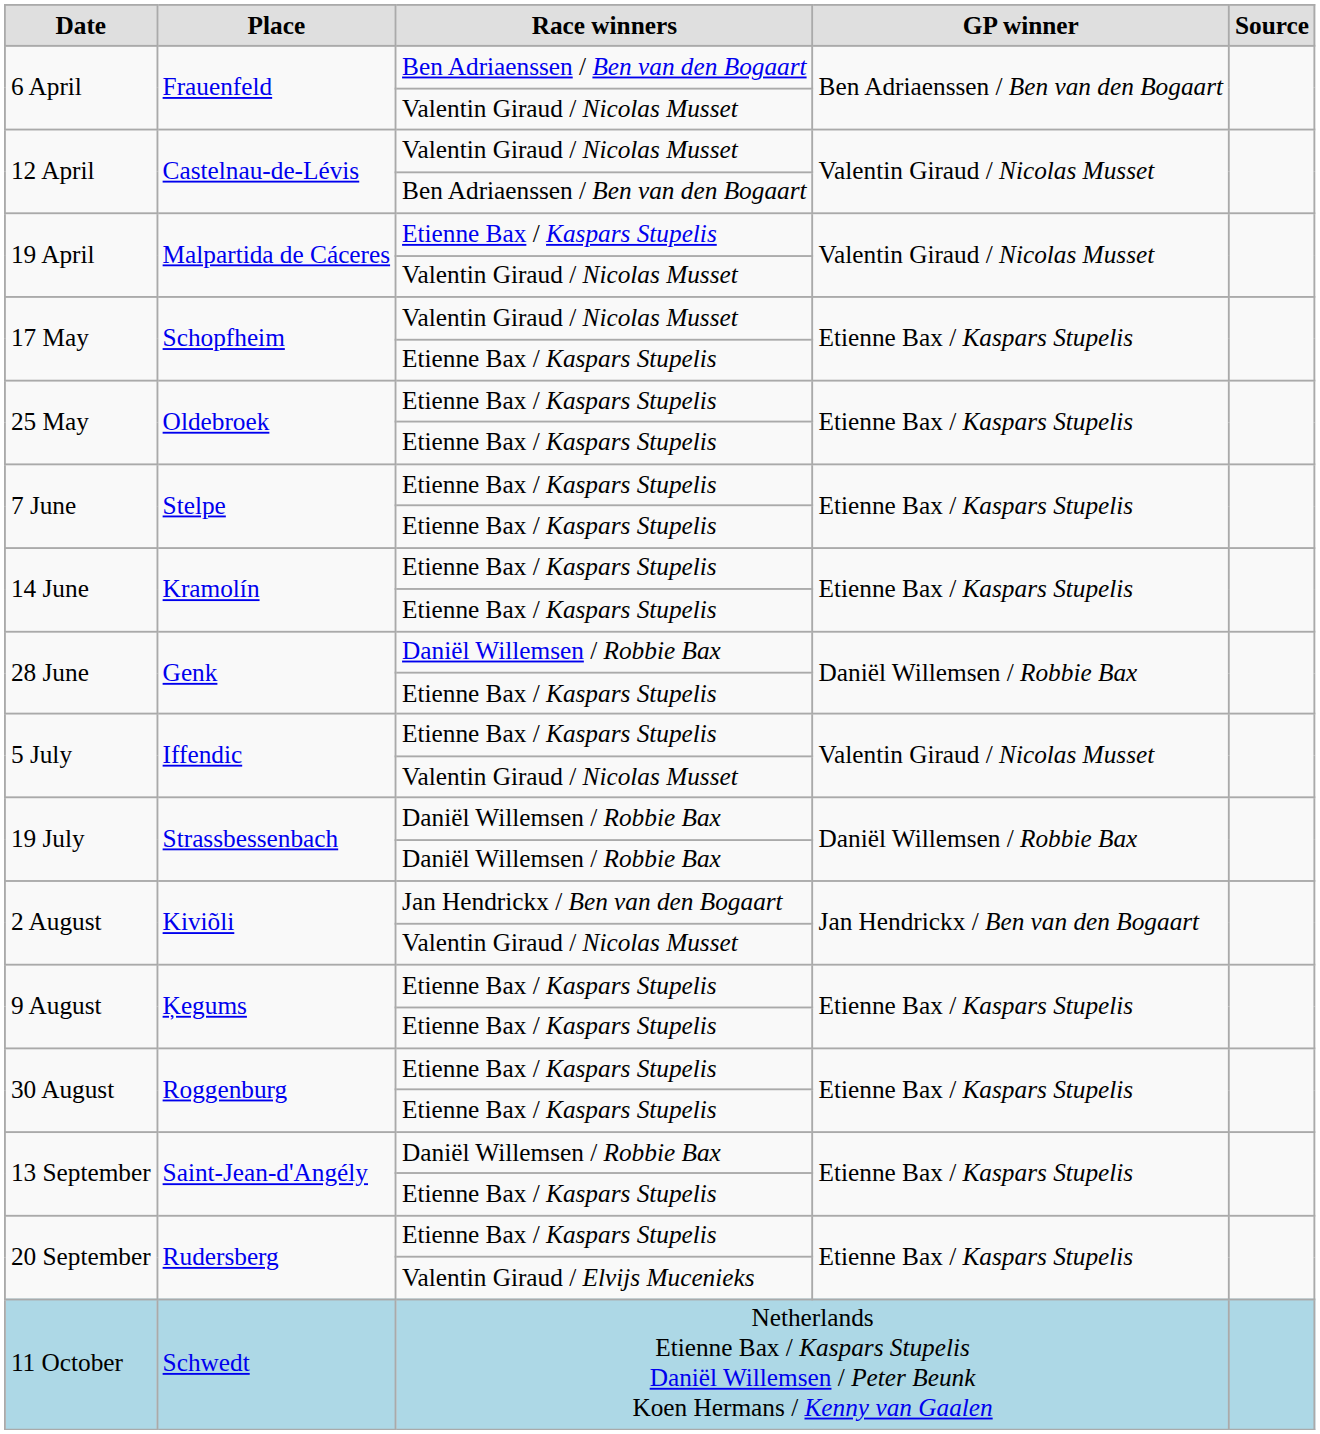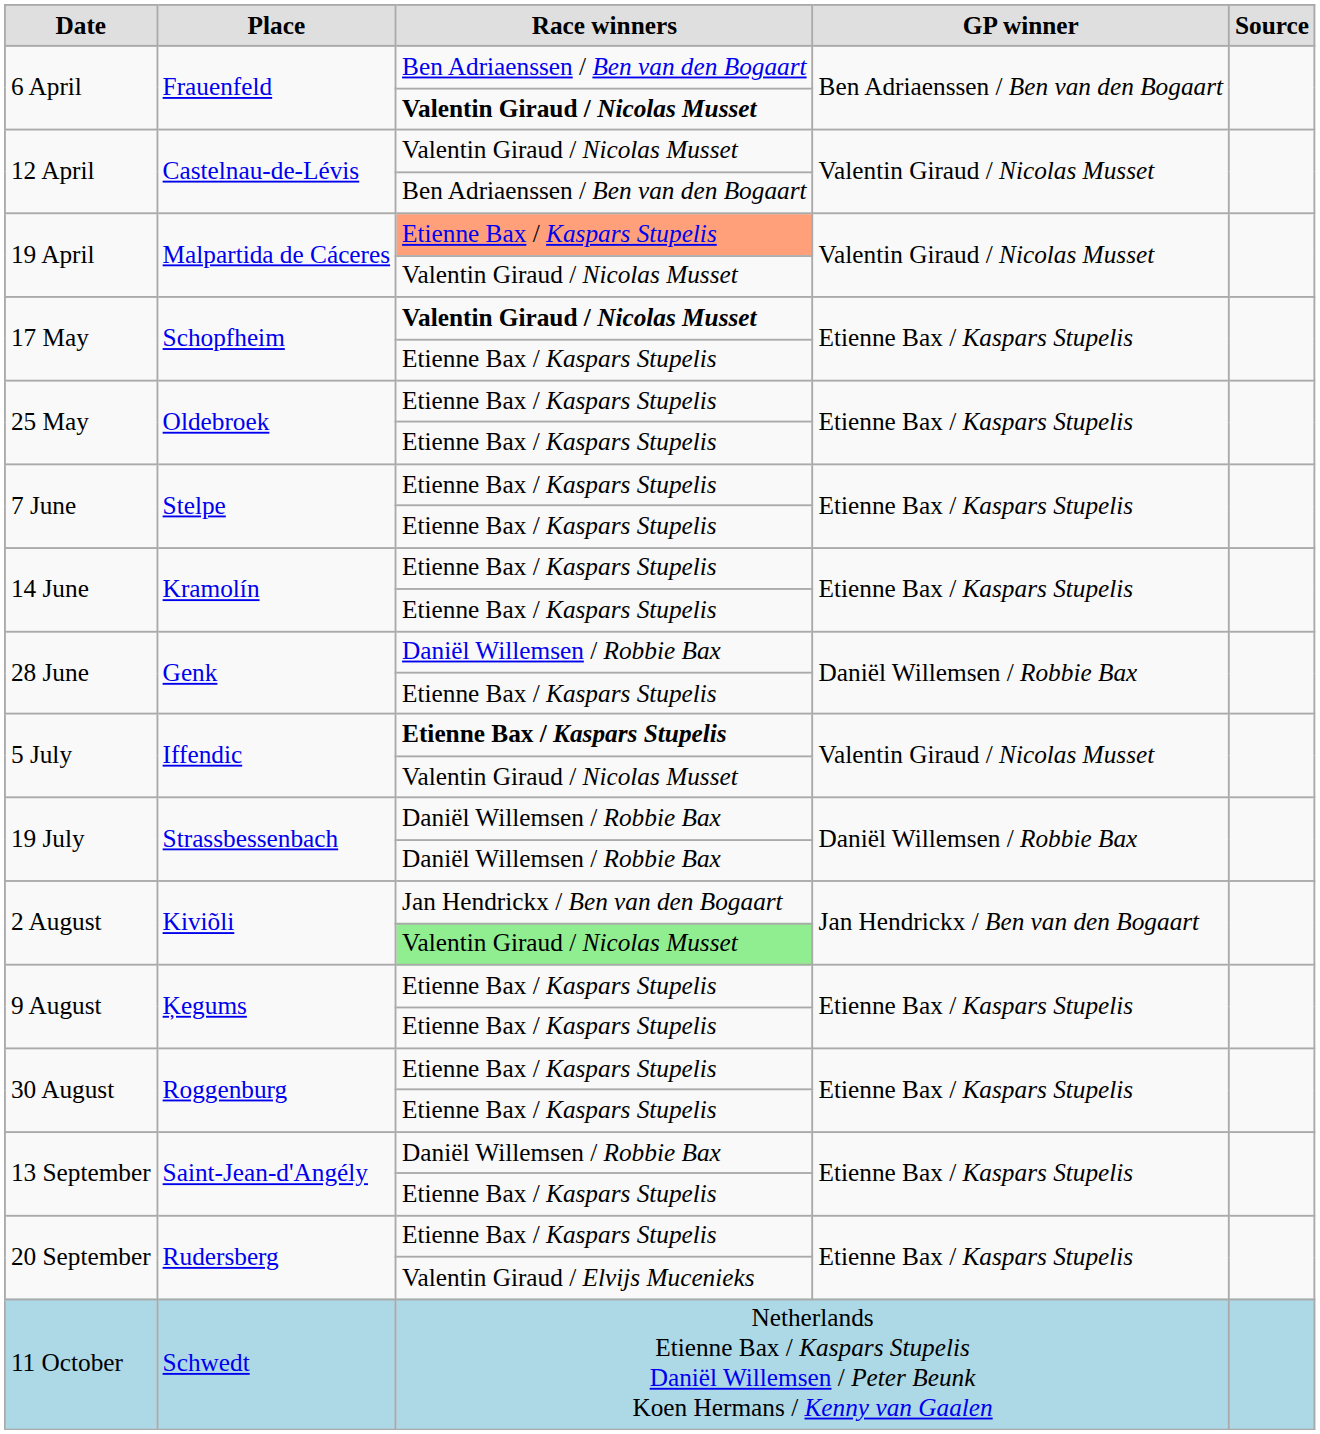(570, 108) normal -> (579, 108) bold
(559, 233) no background -> (559, 233) lightsalmon background
(570, 317) normal -> (579, 317) bold
(559, 734) normal -> (564, 734) bold
(570, 943) no background -> (570, 943) lightgreen background
